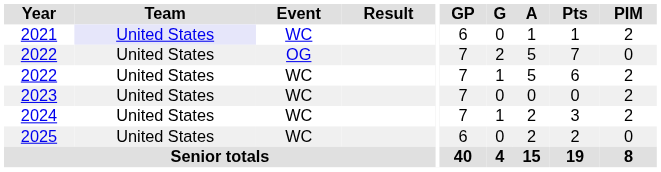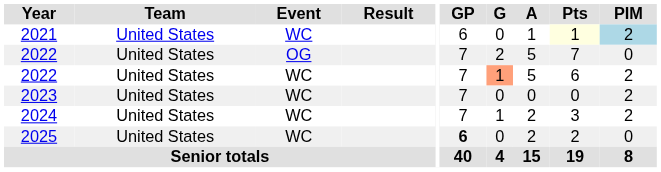(165, 34) lavender background -> (165, 34) no background
(575, 34) no background -> (575, 34) lightyellow background
(628, 34) no background -> (628, 34) lightblue background
(500, 75) no background -> (500, 75) lightsalmon background
(463, 136) normal -> (463, 136) bold
